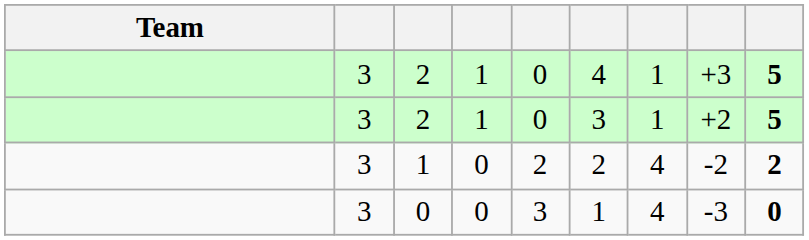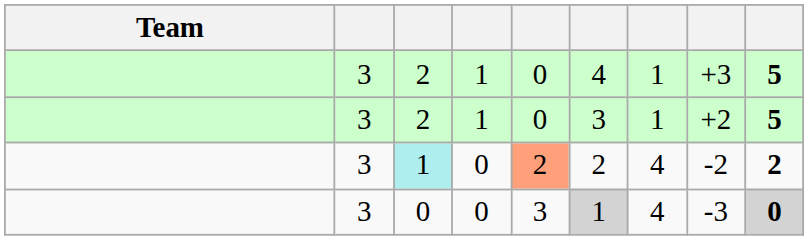(423, 165) no background -> (423, 165) paleturquoise background
(540, 165) no background -> (540, 165) lightsalmon background
(599, 211) no background -> (599, 211) lightgrey background
(774, 211) no background -> (774, 211) lightgrey background
